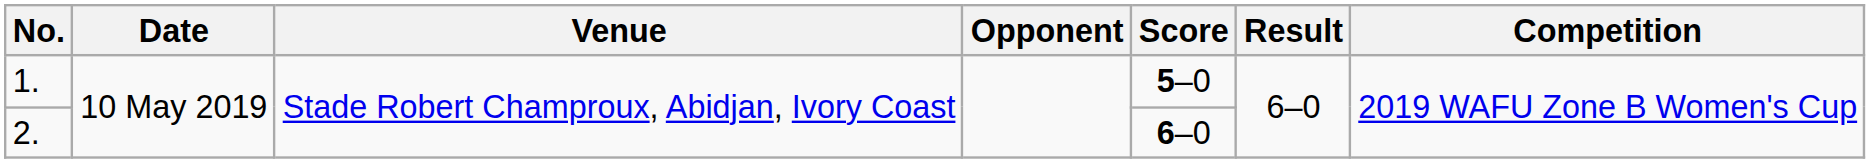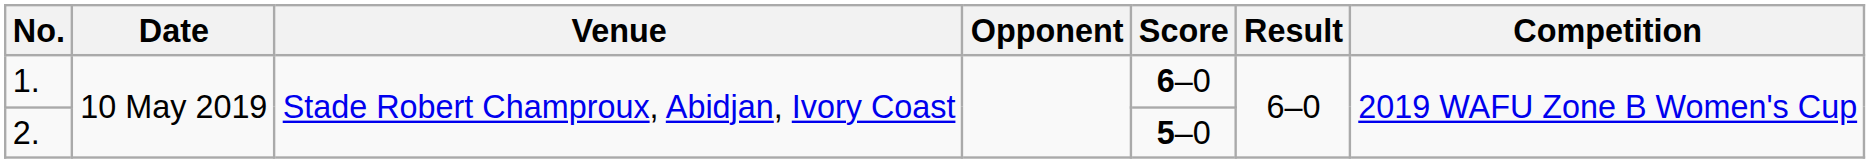(1184, 81) 5–0 -> (1184, 81) 6–0
(1184, 132) 6–0 -> (1184, 132) 5–0
